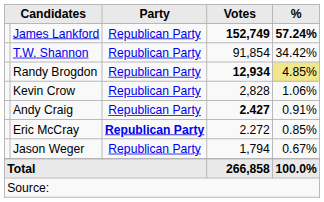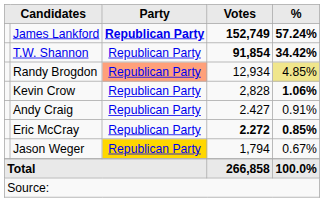(155, 33) normal -> (155, 33) bold
(251, 53) normal -> (251, 53) bold
(296, 53) normal -> (296, 53) bold
(155, 72) no background -> (155, 72) lightsalmon background
(251, 72) bold -> (251, 72) normal
(300, 91) normal -> (300, 91) bold
(255, 110) bold -> (255, 110) normal
(155, 130) bold -> (155, 130) normal
(255, 130) normal -> (255, 130) bold
(300, 130) normal -> (300, 130) bold
(155, 149) no background -> (155, 149) gold background
